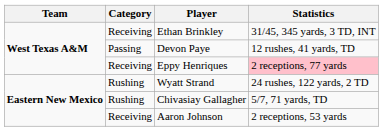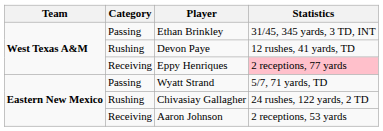(130, 31) Receiving -> (125, 31) Passing
(125, 48) Passing -> (126, 48) Rushing
(126, 83) Rushing -> (125, 83) Passing
(310, 83) 24 rushes, 122 yards, 2 TD -> (289, 83) 5/7, 71 yards, TD
(289, 100) 5/7, 71 yards, TD -> (310, 100) 24 rushes, 122 yards, 2 TD
